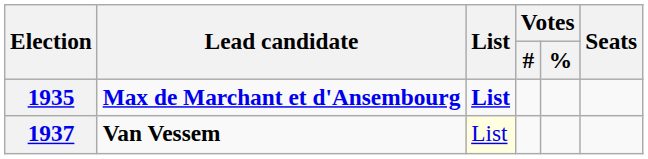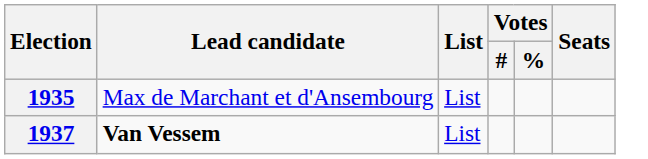(282, 97) bold -> (268, 97) normal
(491, 97) bold -> (462, 97) normal
(489, 134) lightyellow background -> (462, 134) no background
